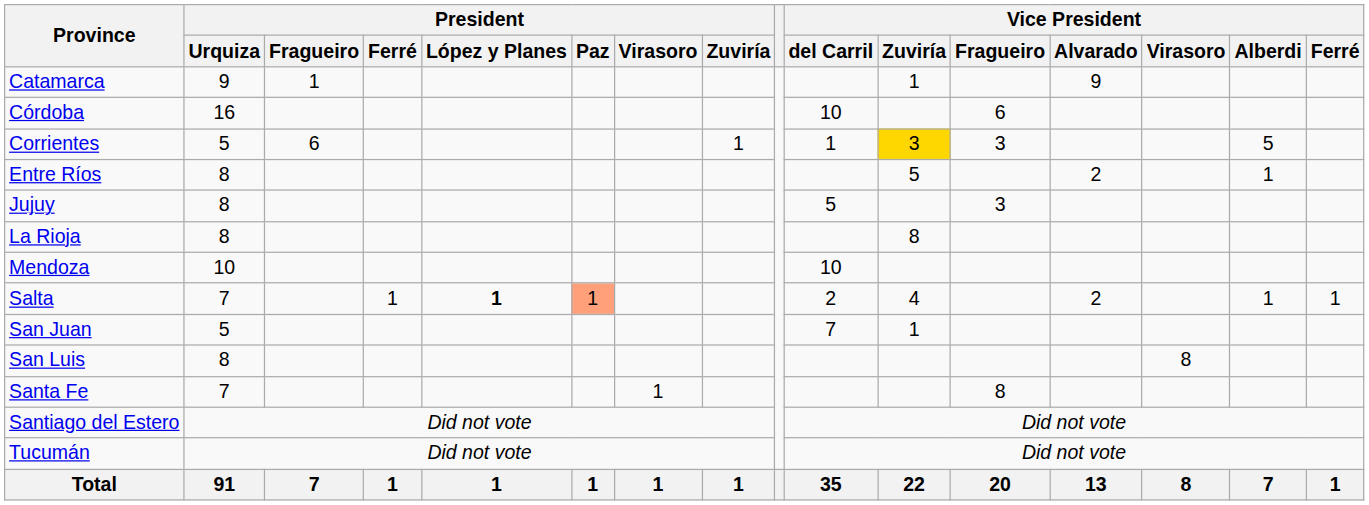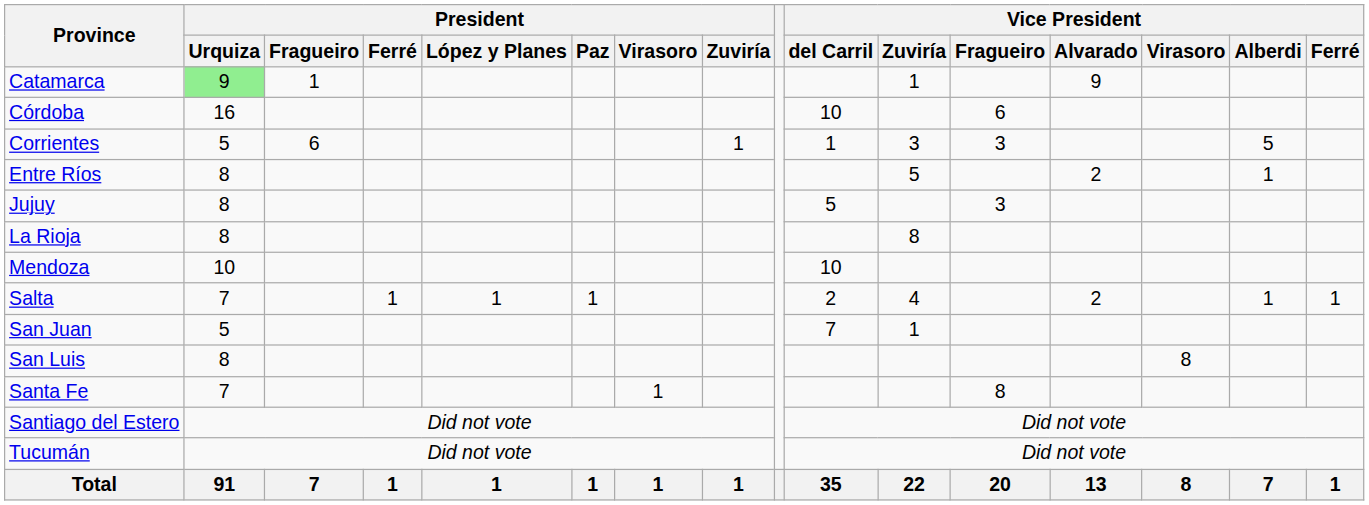(224, 81) no background -> (224, 81) lightgreen background
(914, 143) gold background -> (914, 143) no background
(496, 298) bold -> (496, 298) normal
(593, 298) lightsalmon background -> (593, 298) no background
